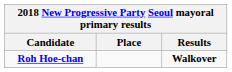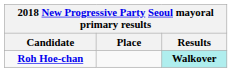(194, 59) no background -> (194, 59) paleturquoise background
